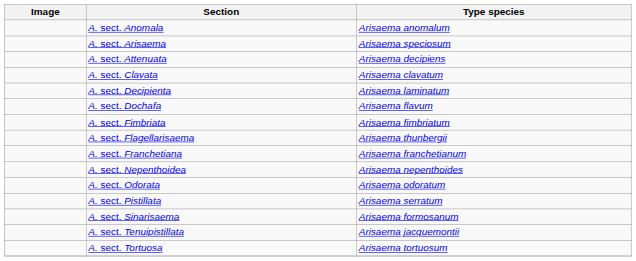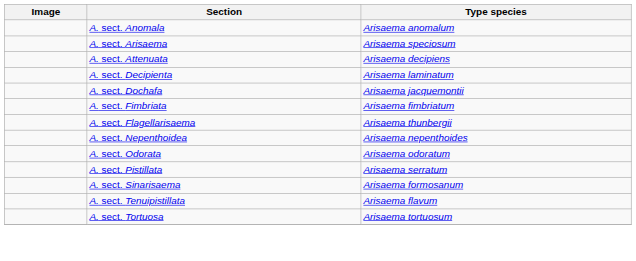- row: (123, 75)
(396, 106) Arisaema flavum -> (414, 91) Arisaema jacquemontii
- row: (135, 153)
(409, 232) Arisaema jacquemontii -> (400, 201) Arisaema flavum
